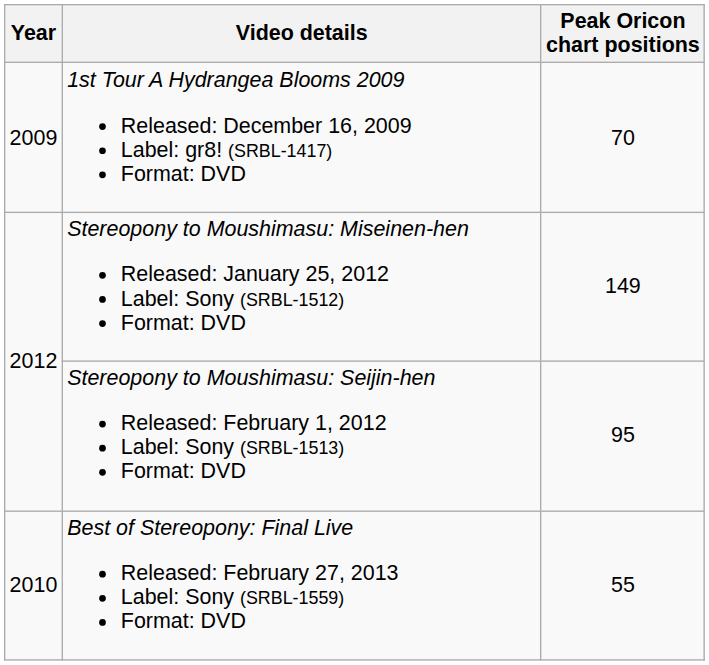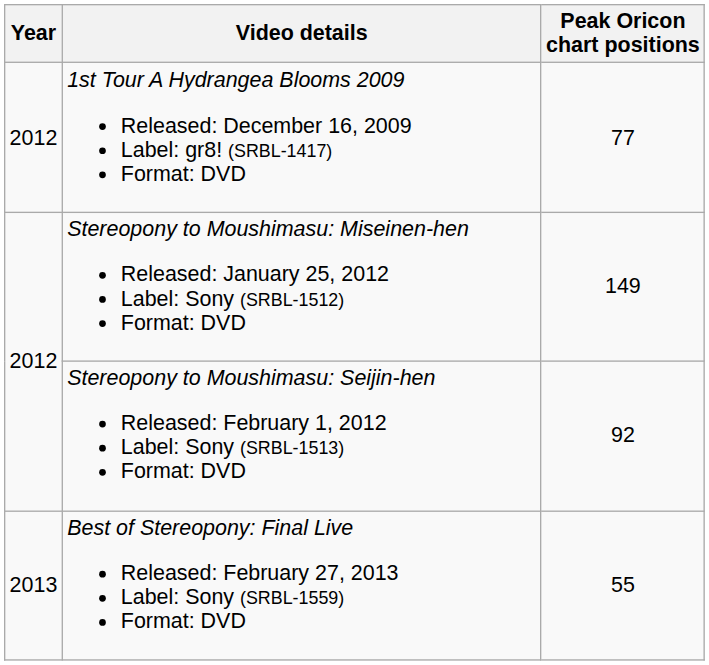(33, 137) 2009 -> (33, 137) 2012
(623, 137) 70 -> (623, 137) 77
(623, 435) 95 -> (623, 435) 92
(33, 584) 2010 -> (33, 584) 2013
